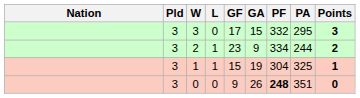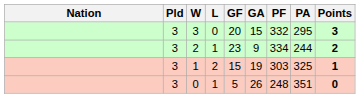(235, 31) 17 -> (235, 31) 20
(215, 66) 1 -> (215, 66) 2
(279, 66) 304 -> (279, 66) 303
(215, 84) 0 -> (215, 84) 1
(235, 84) 9 -> (235, 84) 5
(279, 84) bold -> (279, 84) normal
